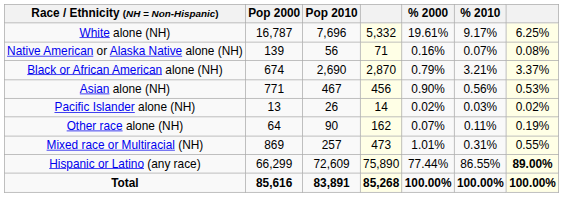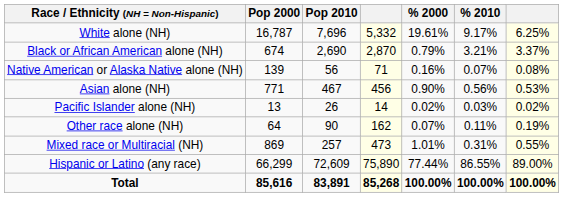rows swapped: (125, 70) <-> (125, 51)
(533, 164) bold -> (533, 164) normal
